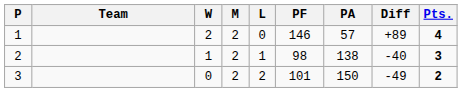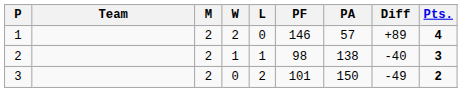columns swapped: (235, 15) <-> (208, 15)
